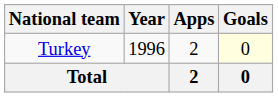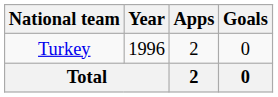(245, 48) lightyellow background -> (245, 48) no background
